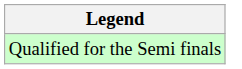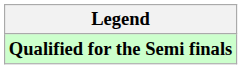(115, 48) normal -> (121, 48) bold
